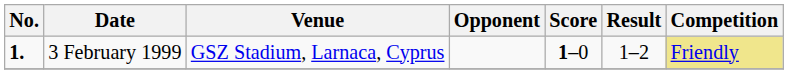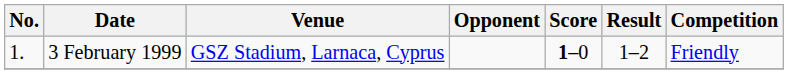(17, 52) bold -> (17, 52) normal
(705, 52) khaki background -> (705, 52) no background
